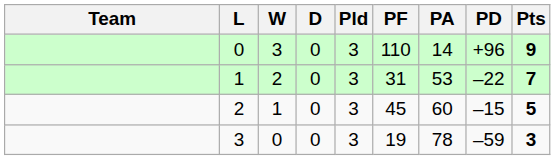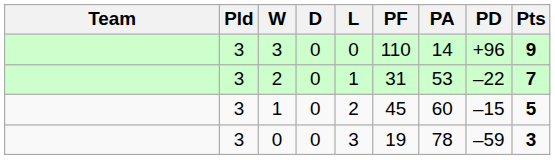columns swapped: (353, 19) <-> (239, 19)
